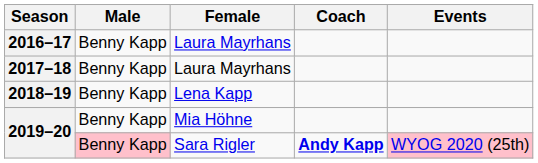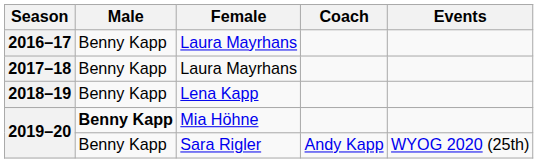(123, 119) normal -> (126, 119) bold
(123, 145) pink background -> (123, 145) no background
(341, 145) bold -> (344, 145) normal
(460, 145) pink background -> (460, 145) no background
